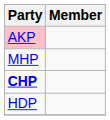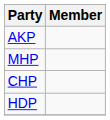(22, 37) pink background -> (22, 37) no background
(22, 81) bold -> (22, 81) normal
